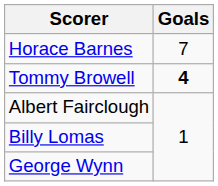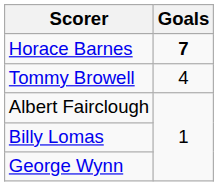(184, 48) normal -> (184, 48) bold
(184, 78) bold -> (184, 78) normal
